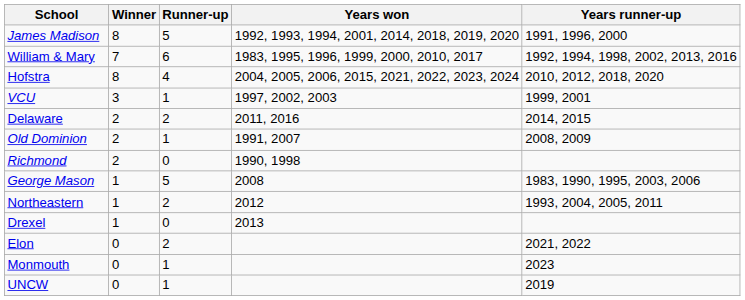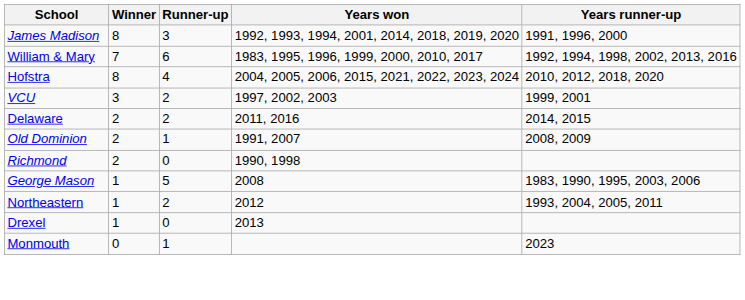(166, 35) 5 -> (166, 35) 3
(166, 98) 1 -> (166, 98) 2
- row: (21, 243)
- row: (28, 285)
